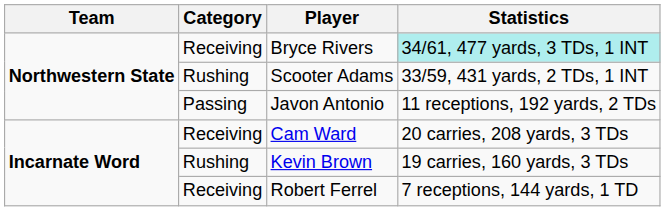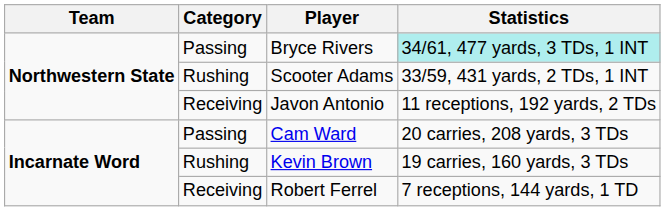(223, 47) Receiving -> (215, 47) Passing
(215, 104) Passing -> (223, 104) Receiving
(223, 133) Receiving -> (215, 133) Passing
